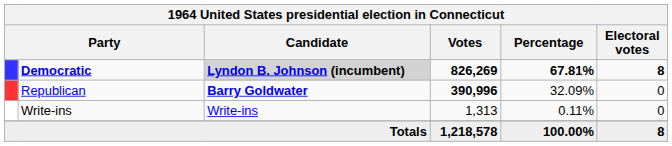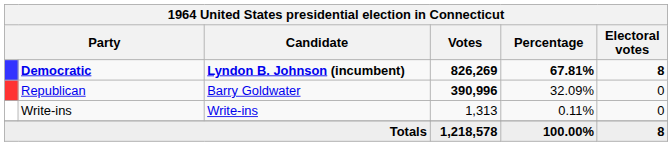(306, 70) lightgrey background -> (306, 70) no background
(257, 91) bold -> (254, 91) normal
